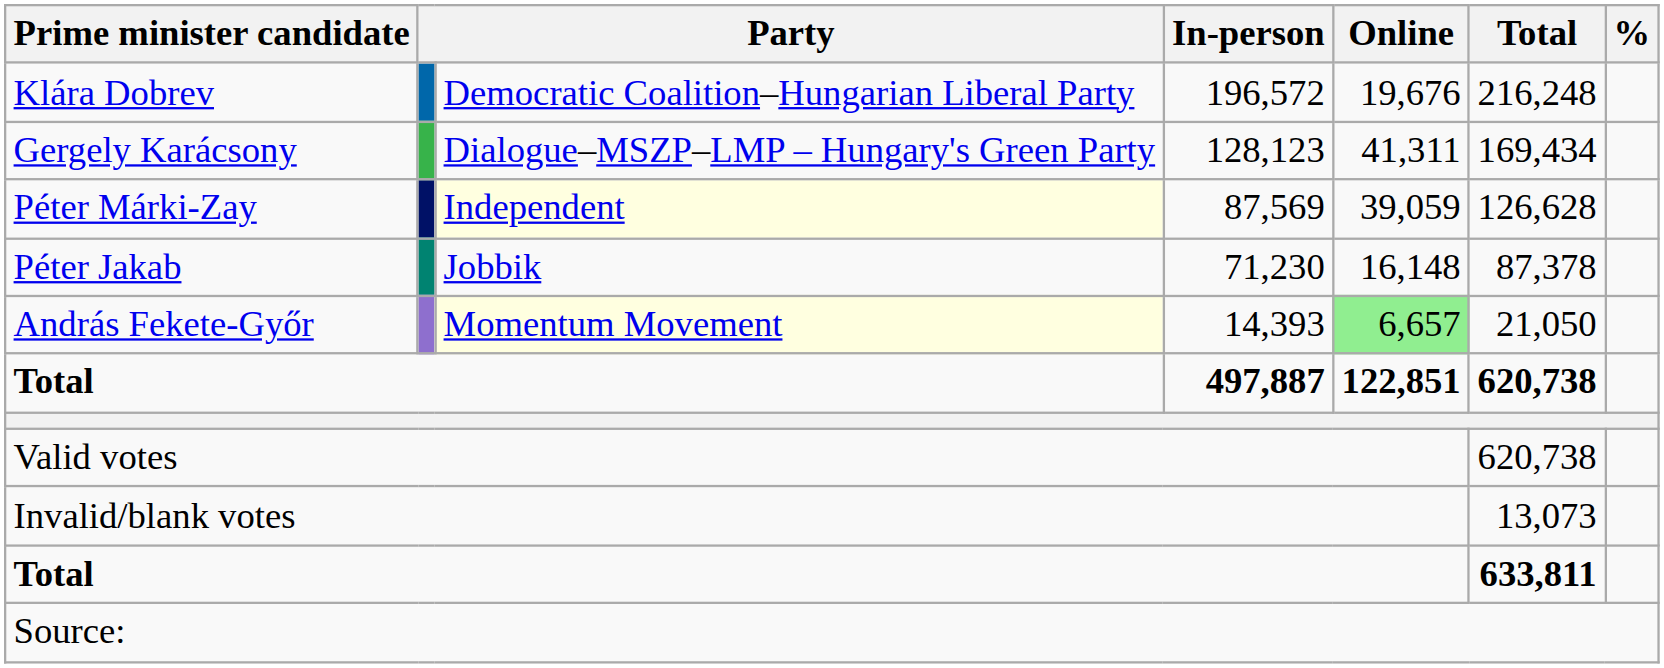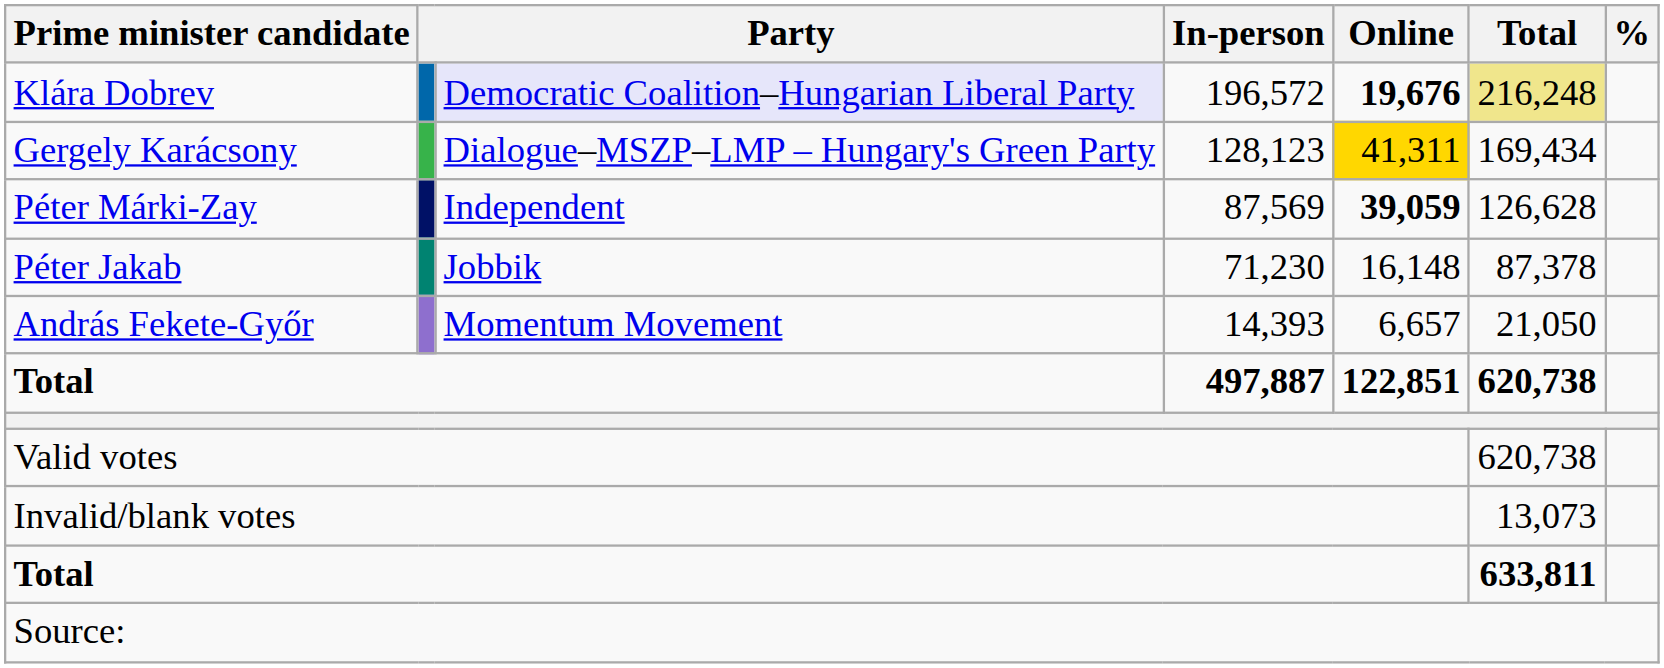(789, 91) no background -> (789, 91) lavender background
(1410, 91) normal -> (1410, 91) bold
(1537, 91) no background -> (1537, 91) khaki background
(1411, 149) no background -> (1411, 149) gold background
(534, 207) lightyellow background -> (534, 207) no background
(1410, 207) normal -> (1410, 207) bold
(613, 324) lightyellow background -> (613, 324) no background
(1419, 324) lightgreen background -> (1419, 324) no background
